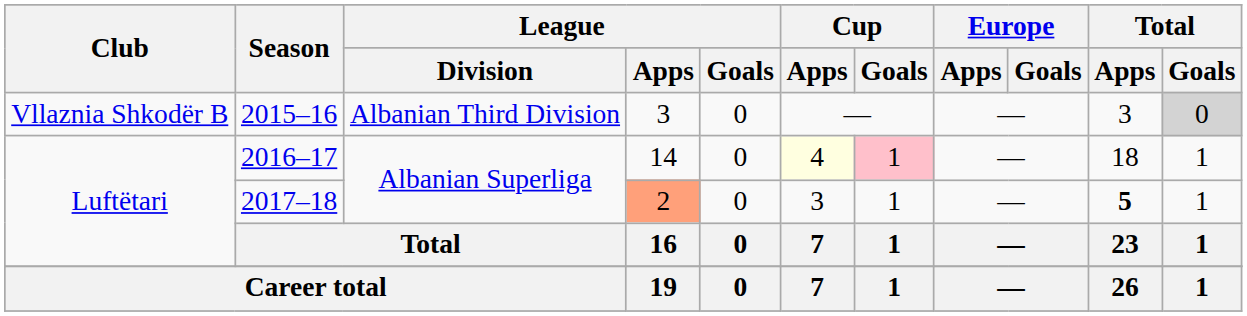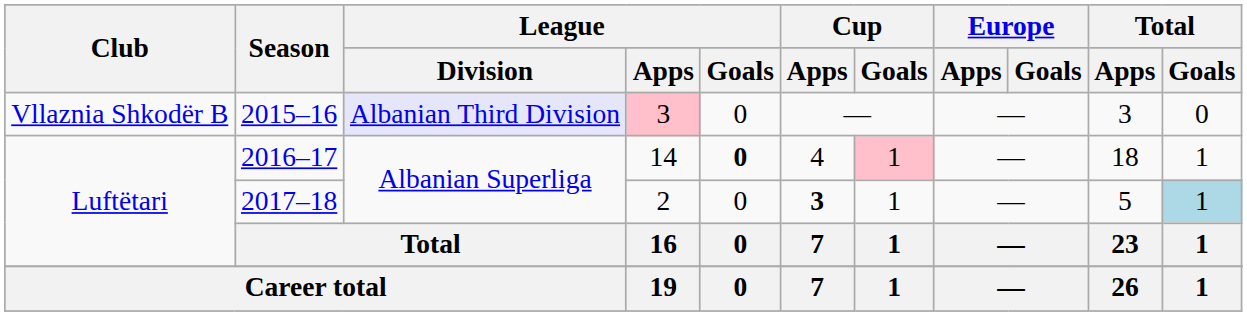(485, 113) no background -> (485, 113) lavender background
(663, 113) no background -> (663, 113) pink background
(1202, 113) lightgrey background -> (1202, 113) no background
(740, 157) normal -> (740, 157) bold
(817, 157) lightyellow background -> (817, 157) no background
(663, 200) lightsalmon background -> (663, 200) no background
(817, 200) normal -> (817, 200) bold
(1125, 200) bold -> (1125, 200) normal
(1202, 200) no background -> (1202, 200) lightblue background
